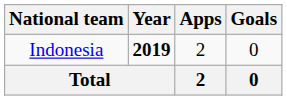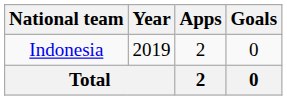(152, 49) bold -> (152, 49) normal
